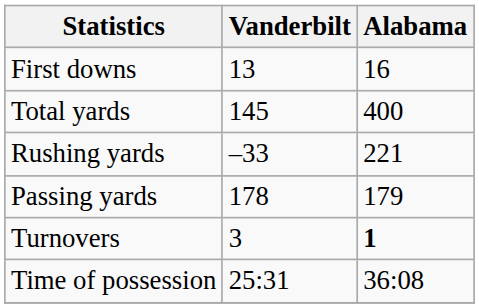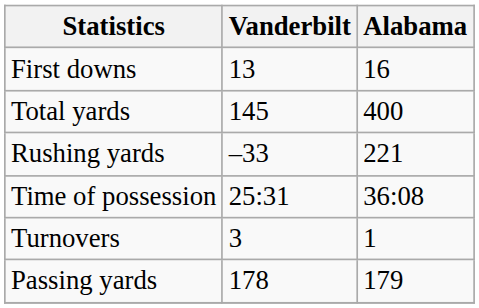rows swapped: (84, 195) <-> (114, 280)
(370, 238) bold -> (370, 238) normal
